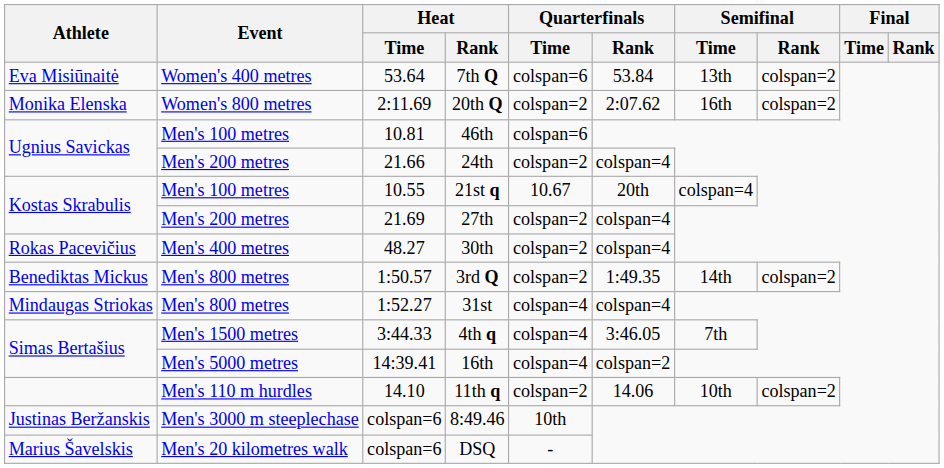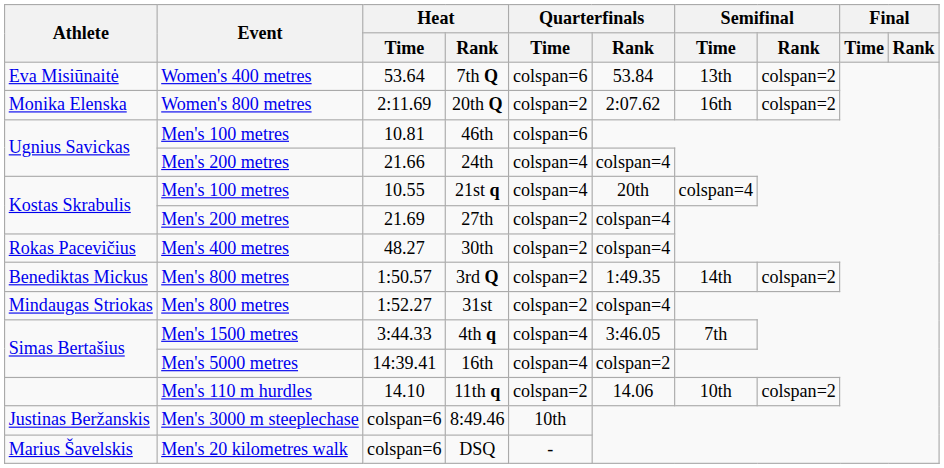(550, 162) colspan=2 -> (550, 162) colspan=4
(550, 190) 10.67 -> (550, 190) colspan=4
(550, 305) colspan=4 -> (550, 305) colspan=2
